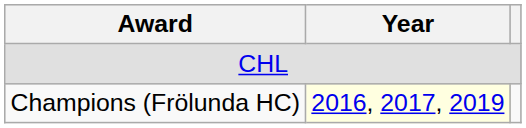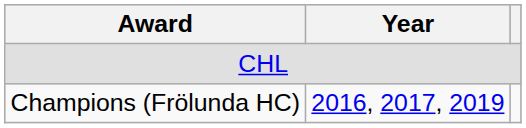(408, 102) lightyellow background -> (408, 102) no background
